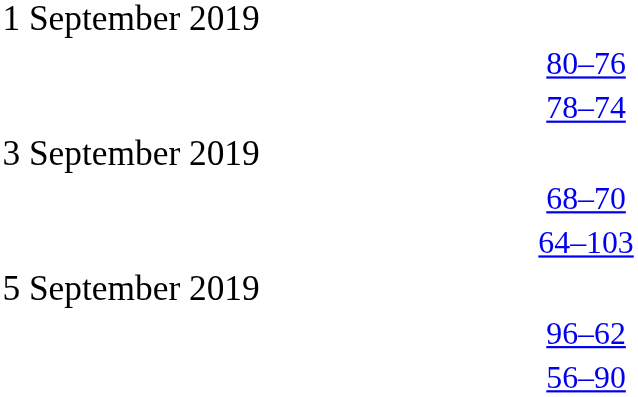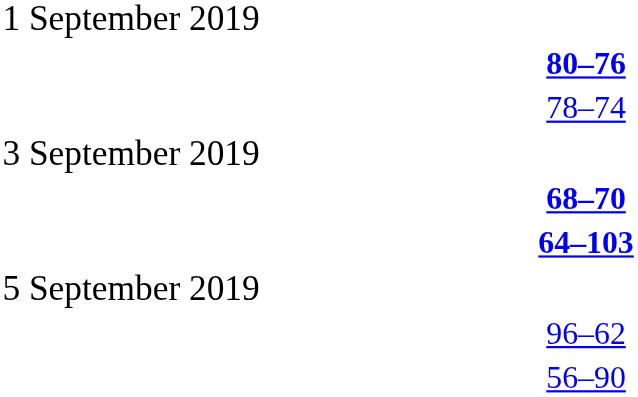(586, 63) normal -> (586, 63) bold
(586, 198) normal -> (586, 198) bold
(586, 242) normal -> (586, 242) bold
